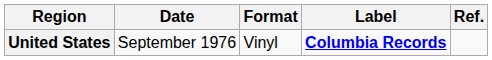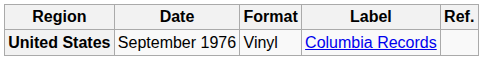(376, 42) bold -> (371, 42) normal
